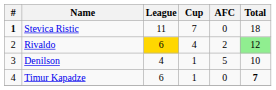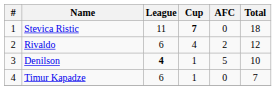(13, 29) bold -> (13, 29) normal
(194, 29) normal -> (194, 29) bold
(161, 45) gold background -> (161, 45) no background
(255, 45) lightgreen background -> (255, 45) no background
(161, 61) normal -> (161, 61) bold
(255, 77) bold -> (255, 77) normal
